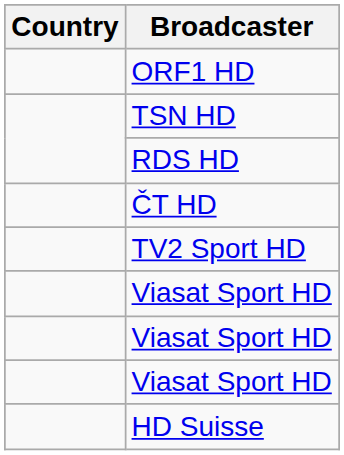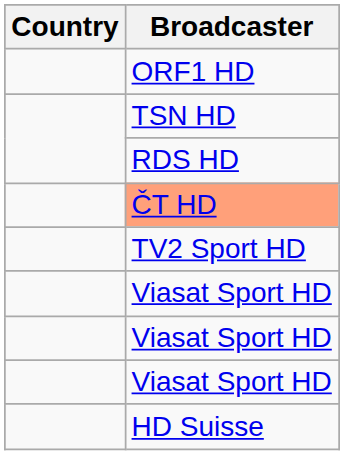(174, 204) no background -> (174, 204) lightsalmon background
